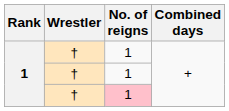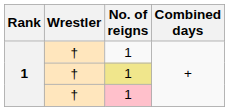(128, 73) no background -> (128, 73) khaki background
